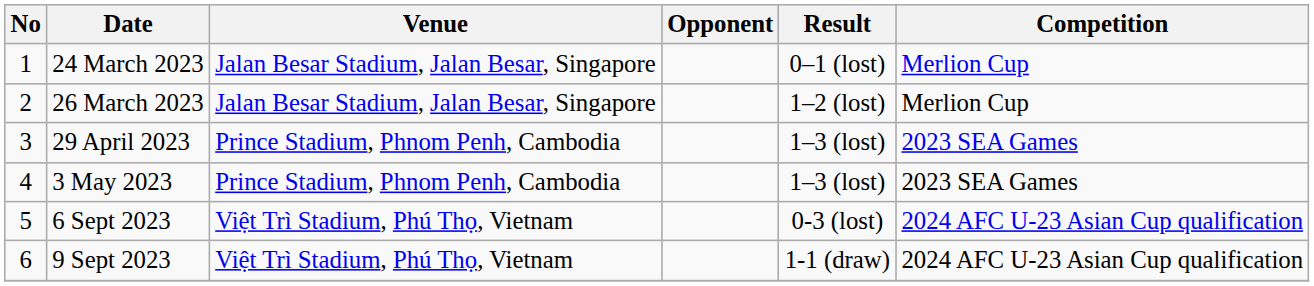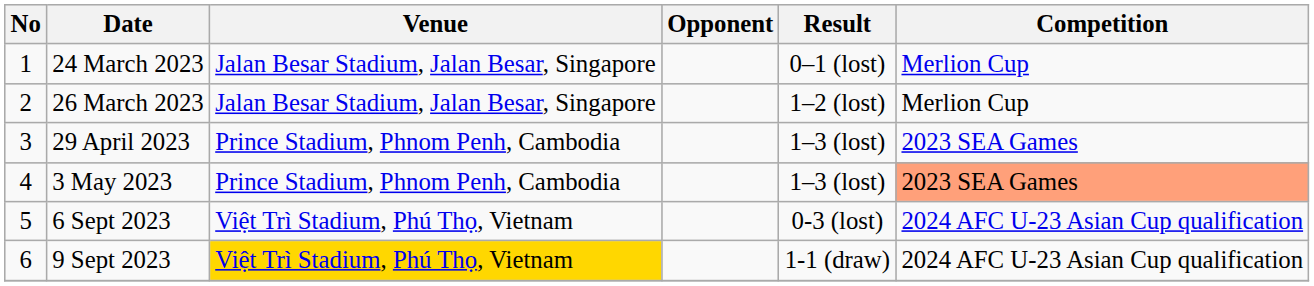(990, 181) no background -> (990, 181) lightsalmon background
(394, 260) no background -> (394, 260) gold background
